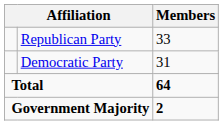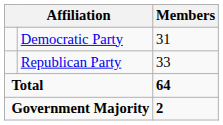rows swapped: (71, 39) <-> (72, 62)
